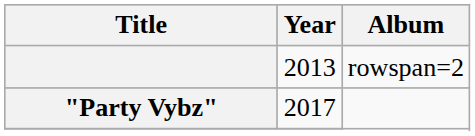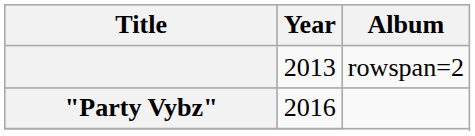(310, 107) 2017 -> (310, 107) 2016
